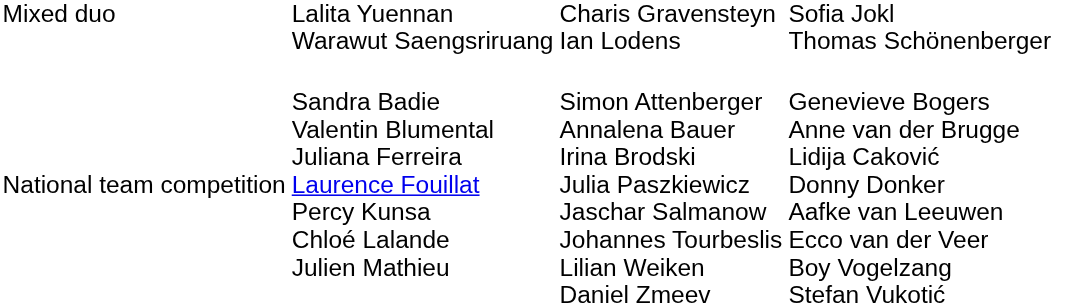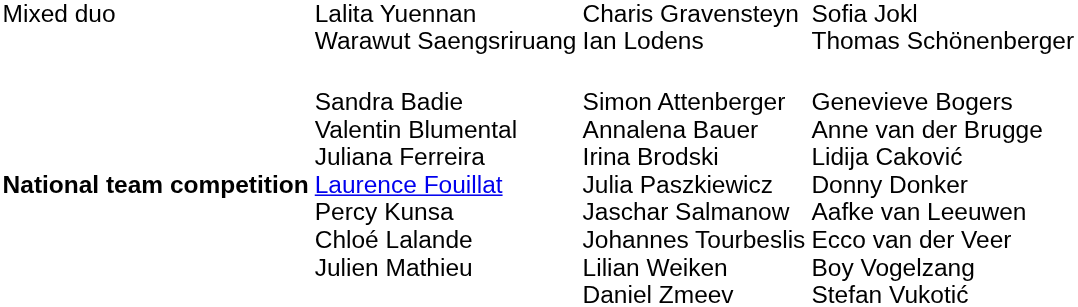(144, 184) normal -> (156, 184) bold
